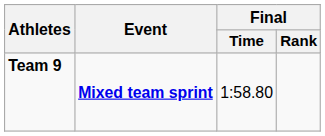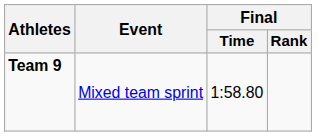(145, 92) bold -> (141, 92) normal
